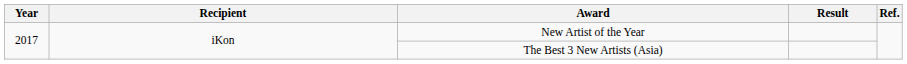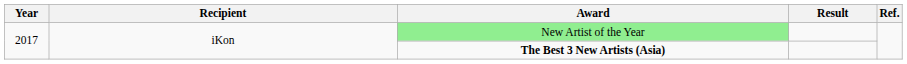(593, 31) no background -> (593, 31) lightgreen background
(593, 50) normal -> (593, 50) bold
